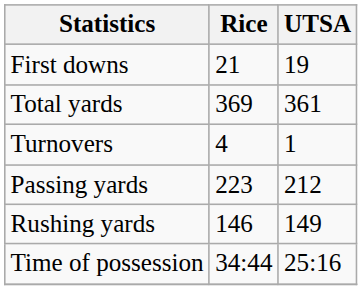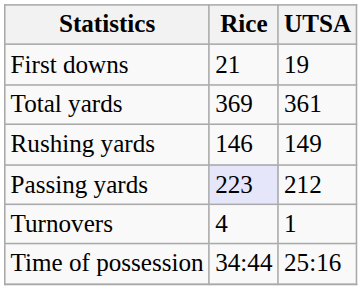rows swapped: (83, 223) <-> (62, 144)
(234, 183) no background -> (234, 183) lavender background
